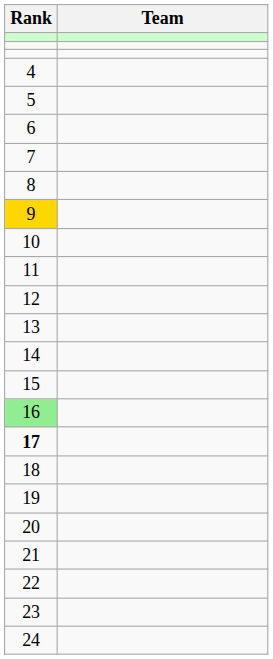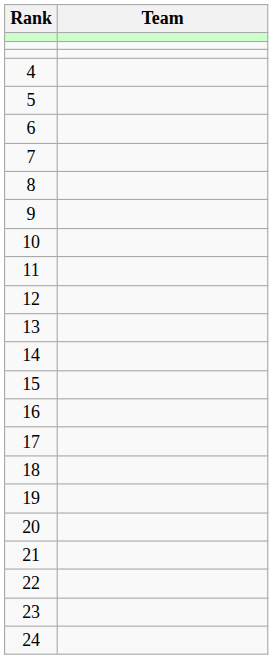(31, 214) gold background -> (31, 214) no background
(31, 412) lightgreen background -> (31, 412) no background
(31, 441) bold -> (31, 441) normal
